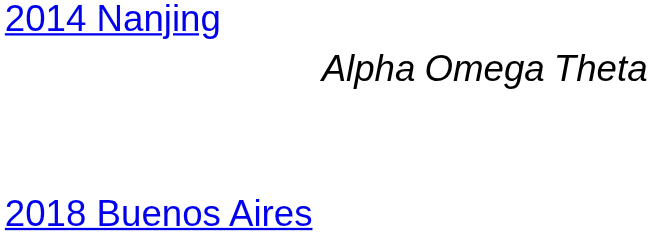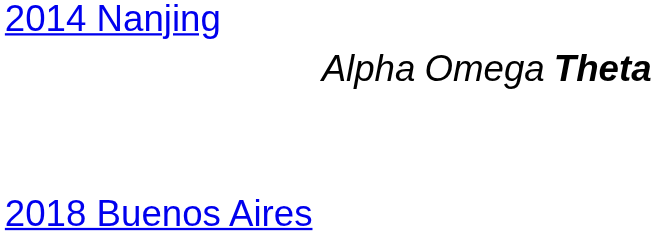(601, 69) normal -> (603, 69) bold
